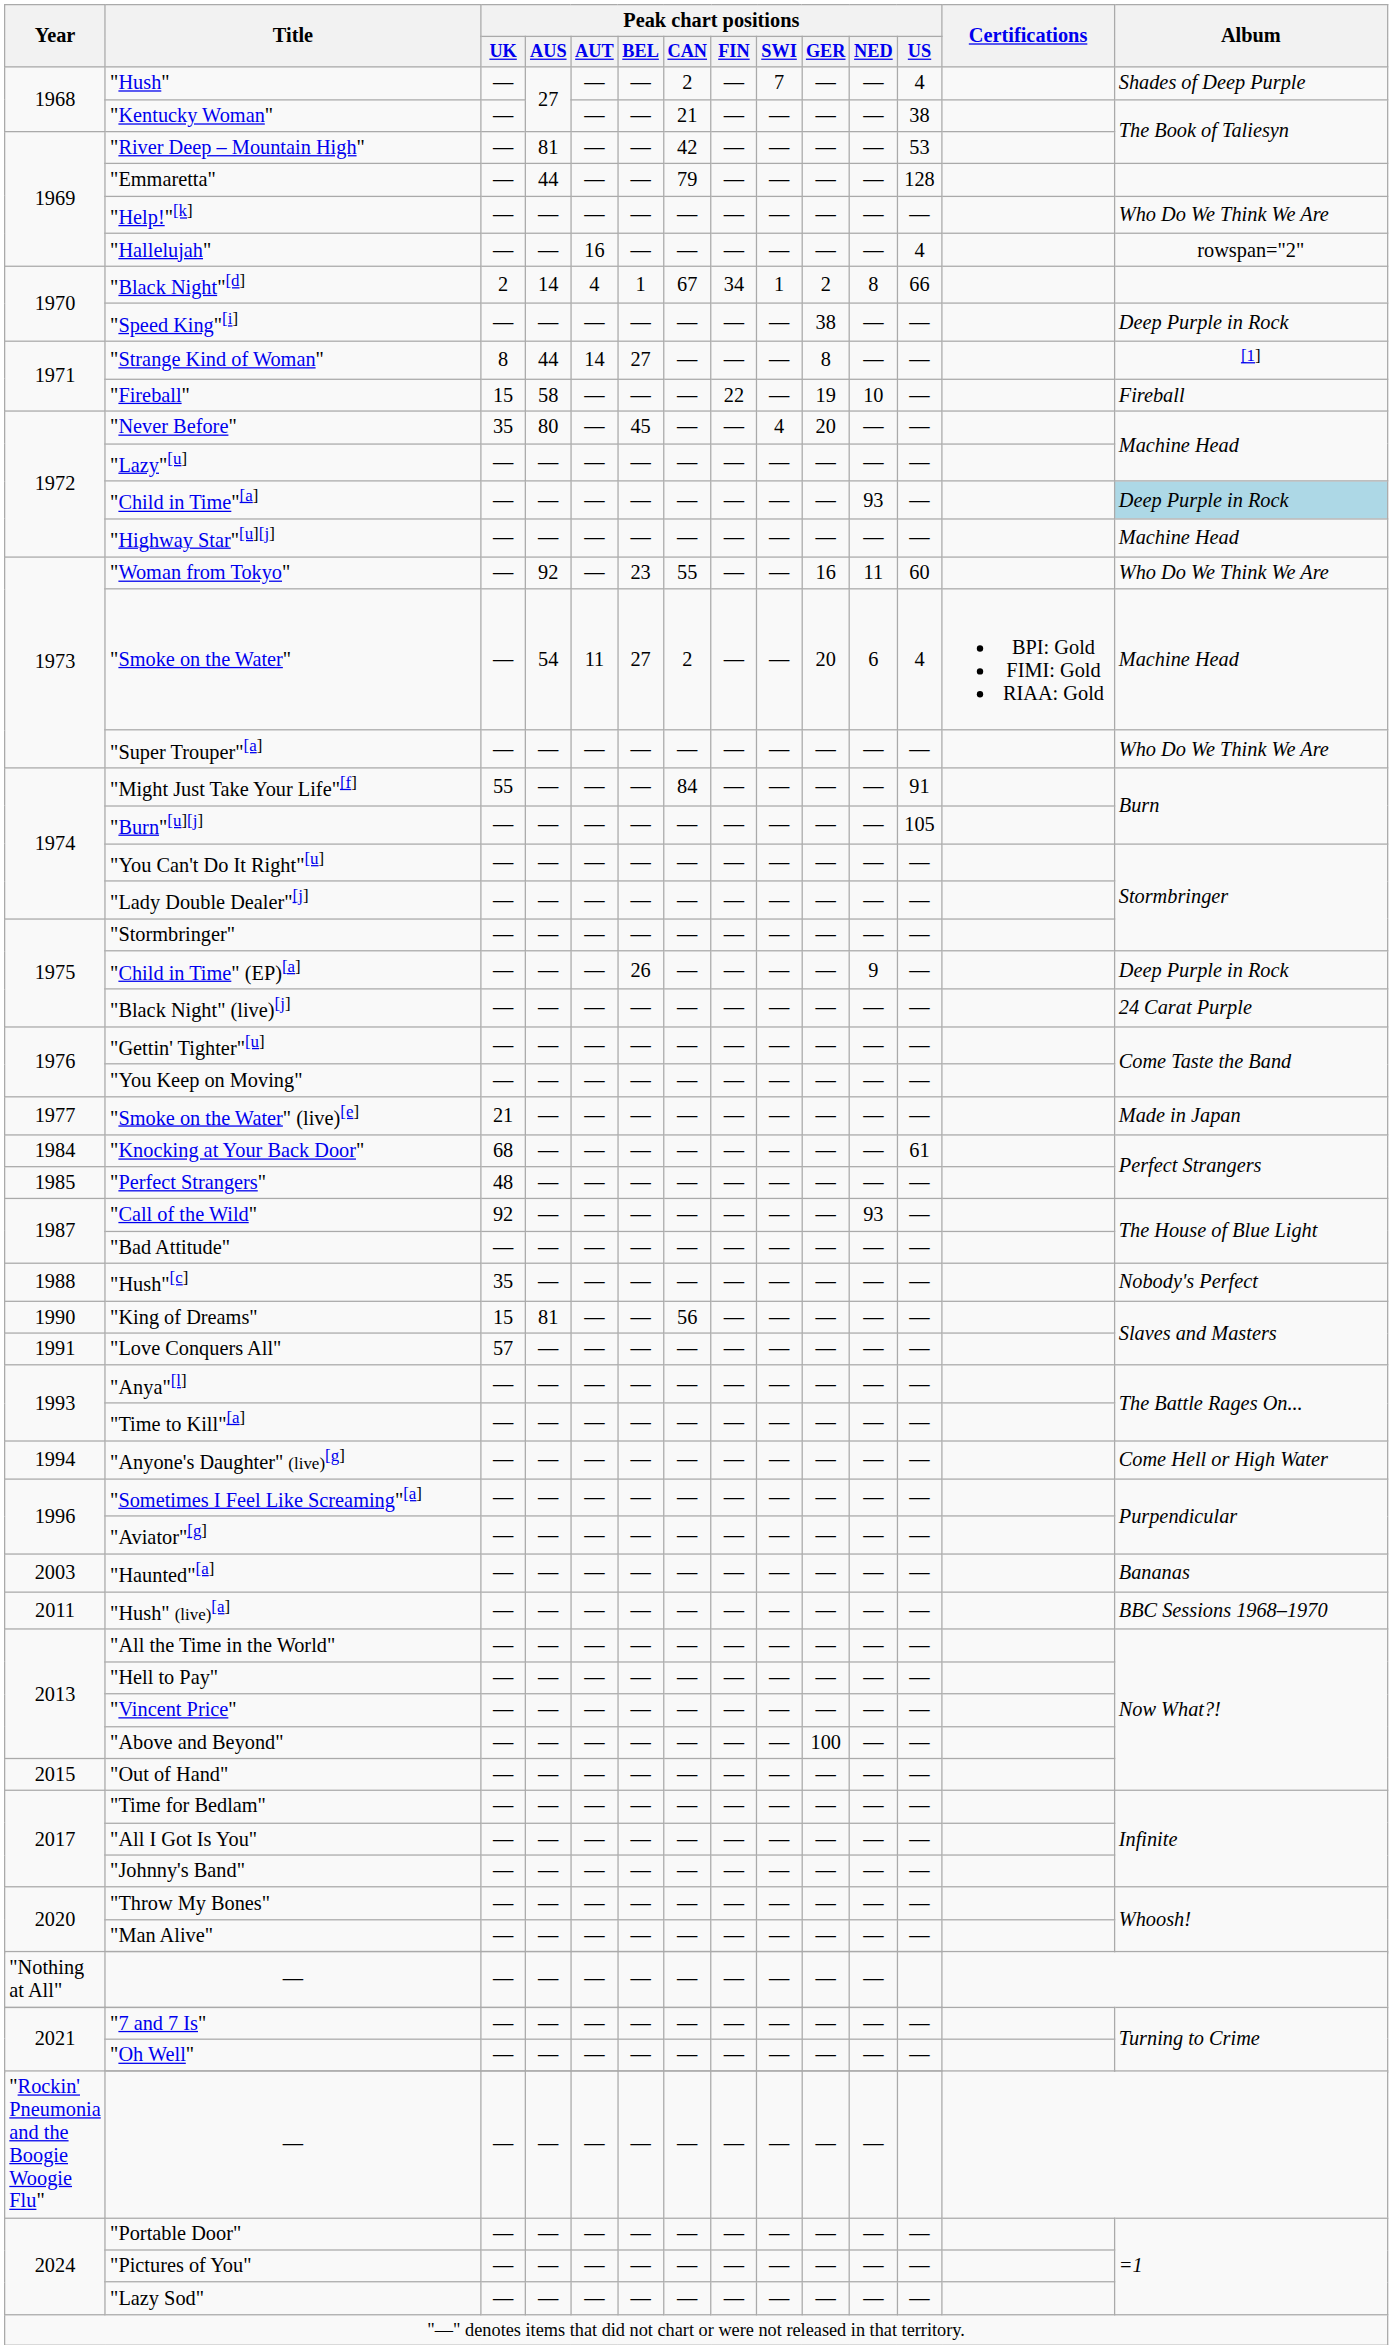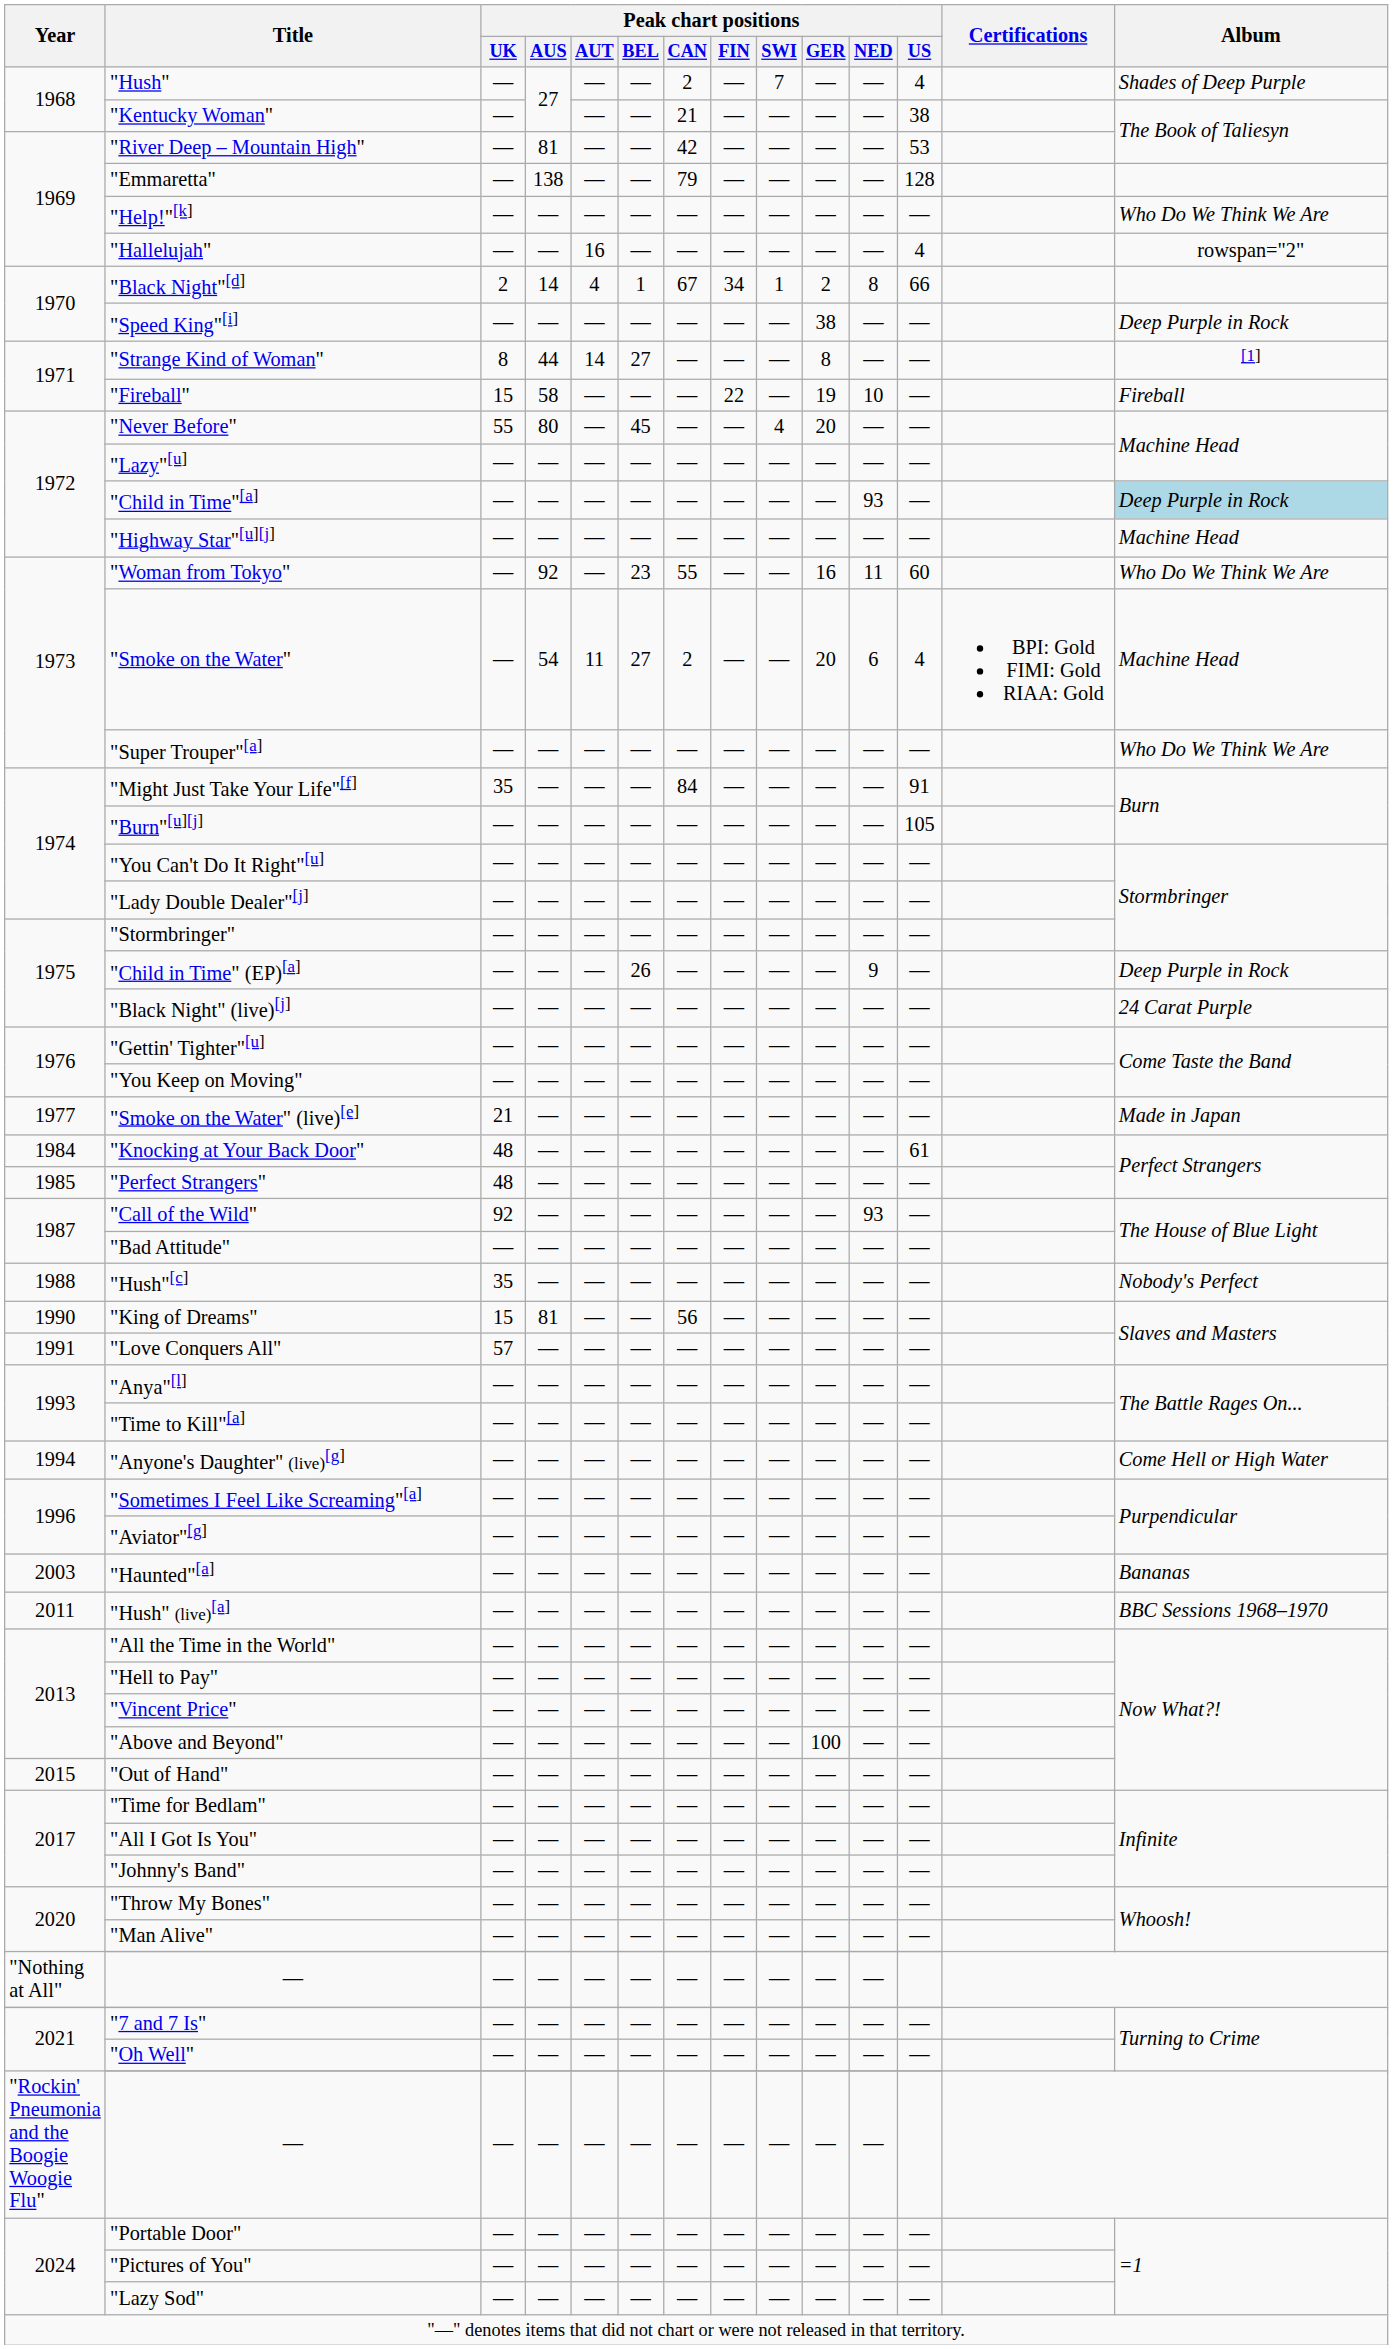(548, 179) 44 -> (548, 179) 138
(503, 427) 35 -> (503, 427) 55
(503, 786) 55 -> (503, 786) 35
(503, 1150) 68 -> (503, 1150) 48
